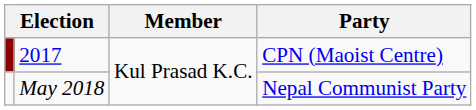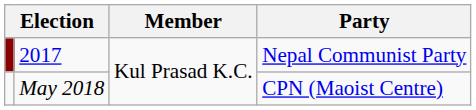(353, 54) CPN (Maoist Centre) -> (364, 54) Nepal Communist Party
(364, 88) Nepal Communist Party -> (353, 88) CPN (Maoist Centre)
